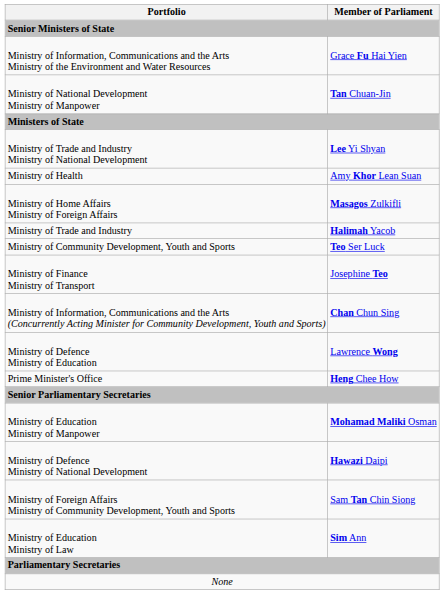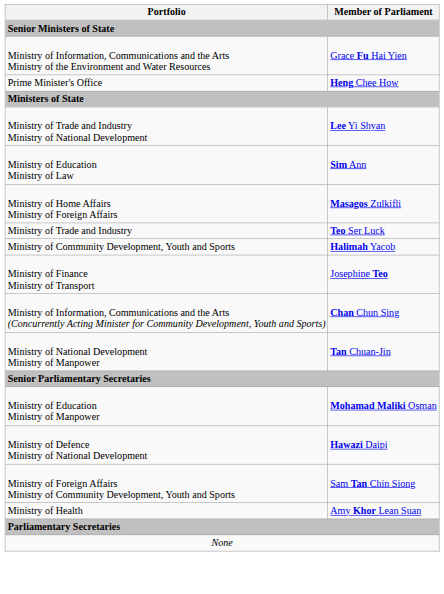rows swapped: (55, 379) <-> (78, 100)
rows swapped: (45, 176) <-> (52, 544)
(363, 231) Halimah Yacob -> (358, 231) Teo Ser Luck
(358, 247) Teo Ser Luck -> (363, 247) Halimah Yacob
- row: (52, 357)
